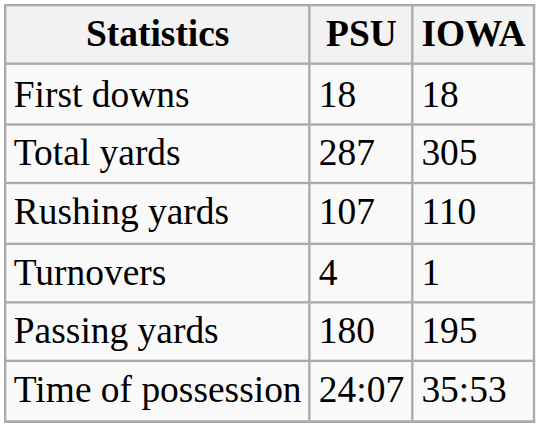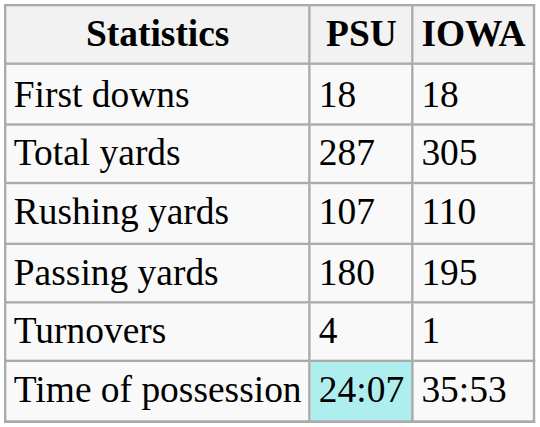rows swapped: (116, 331) <-> (90, 271)
(361, 390) no background -> (361, 390) paleturquoise background
